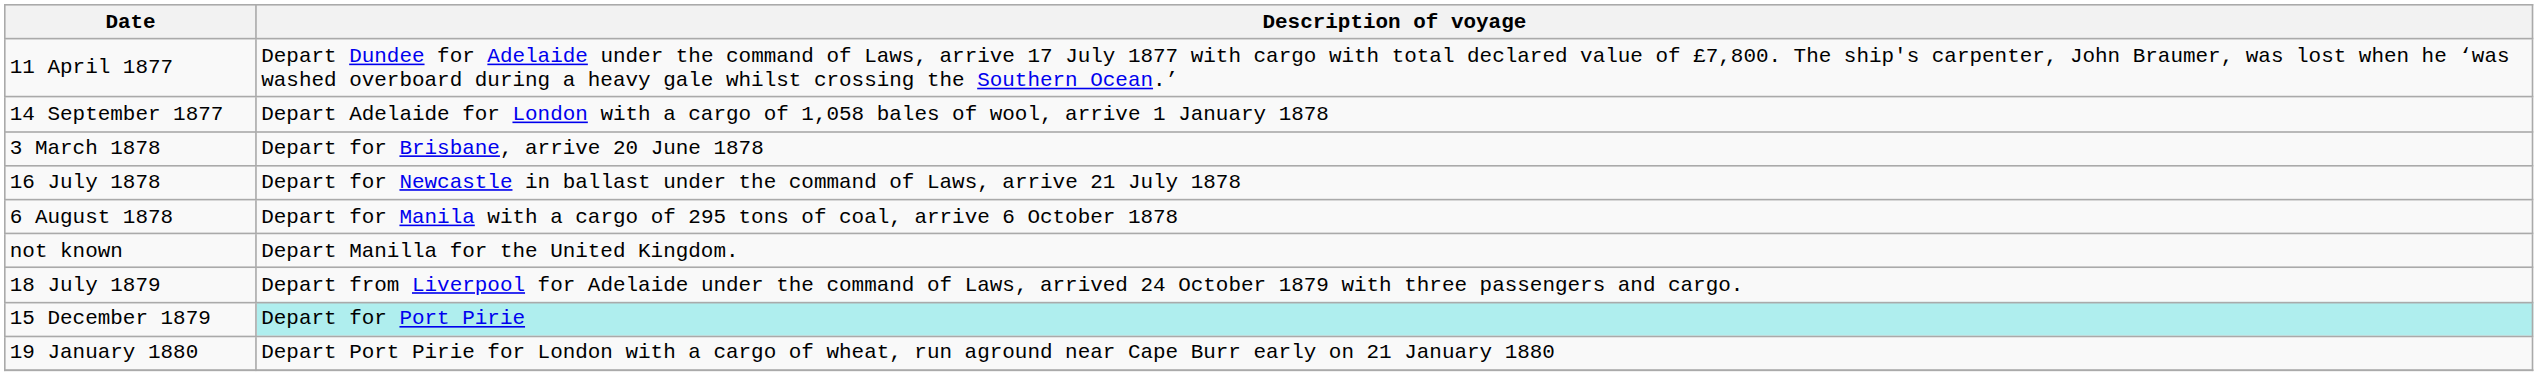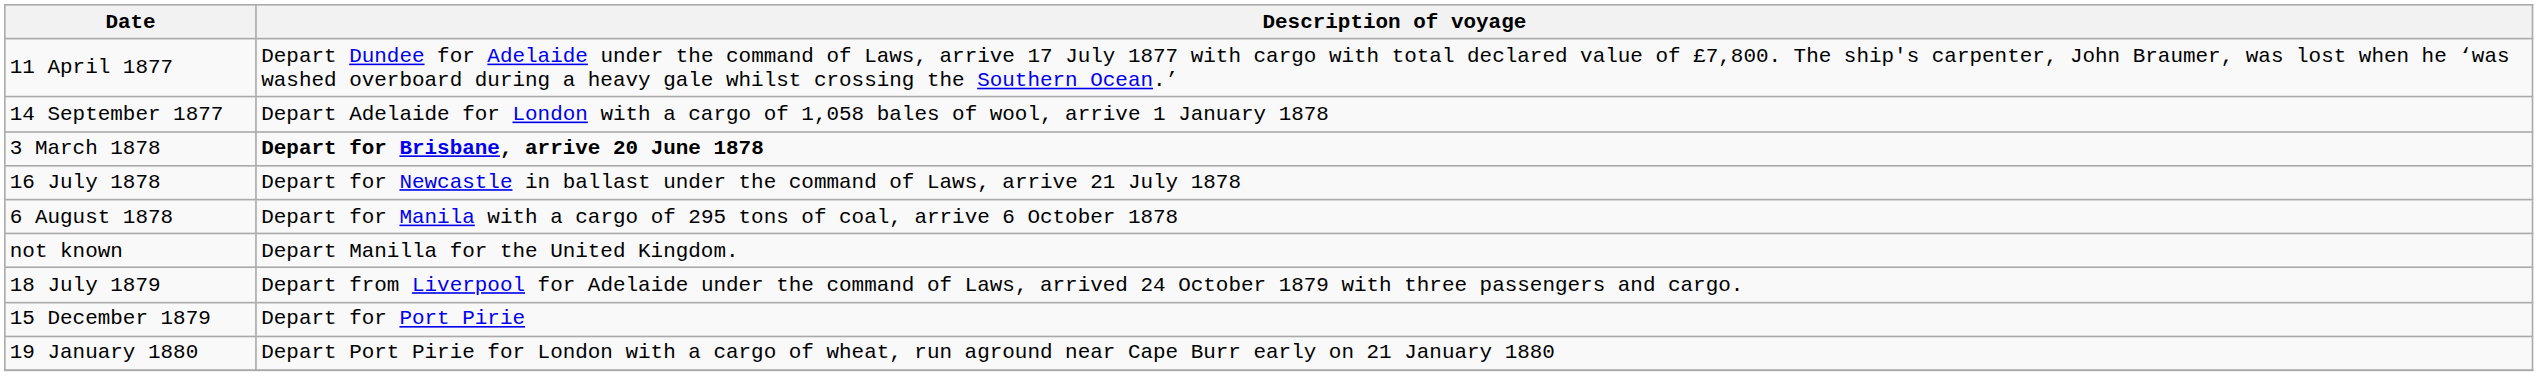(512, 148) normal -> (512, 148) bold
(393, 319) paleturquoise background -> (393, 319) no background
